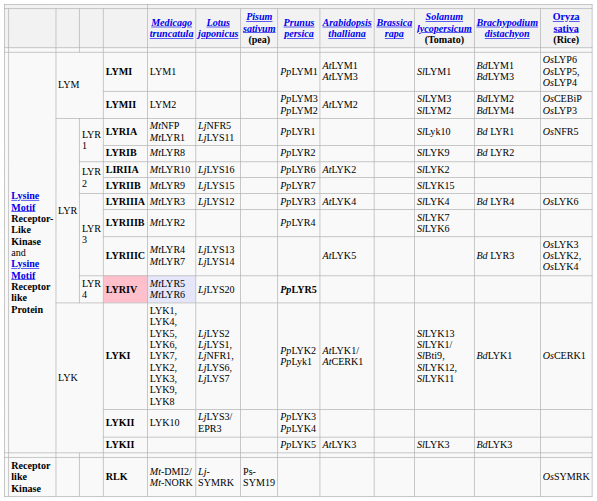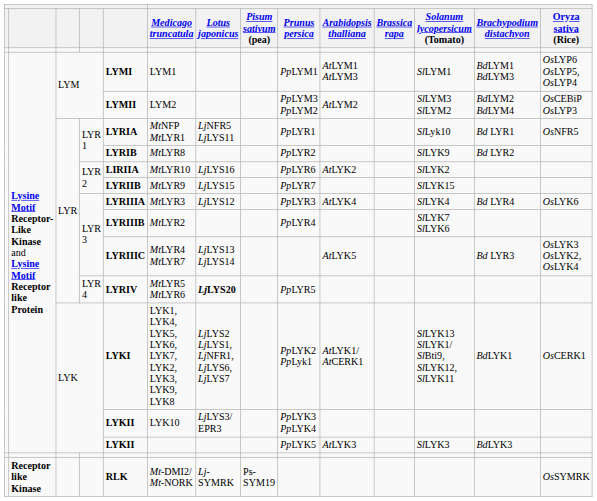(121, 289) pink background -> (121, 289) no background
(167, 289) lavender background -> (167, 289) no background
(216, 289) normal -> (217, 289) bold
(298, 289) bold -> (298, 289) normal
